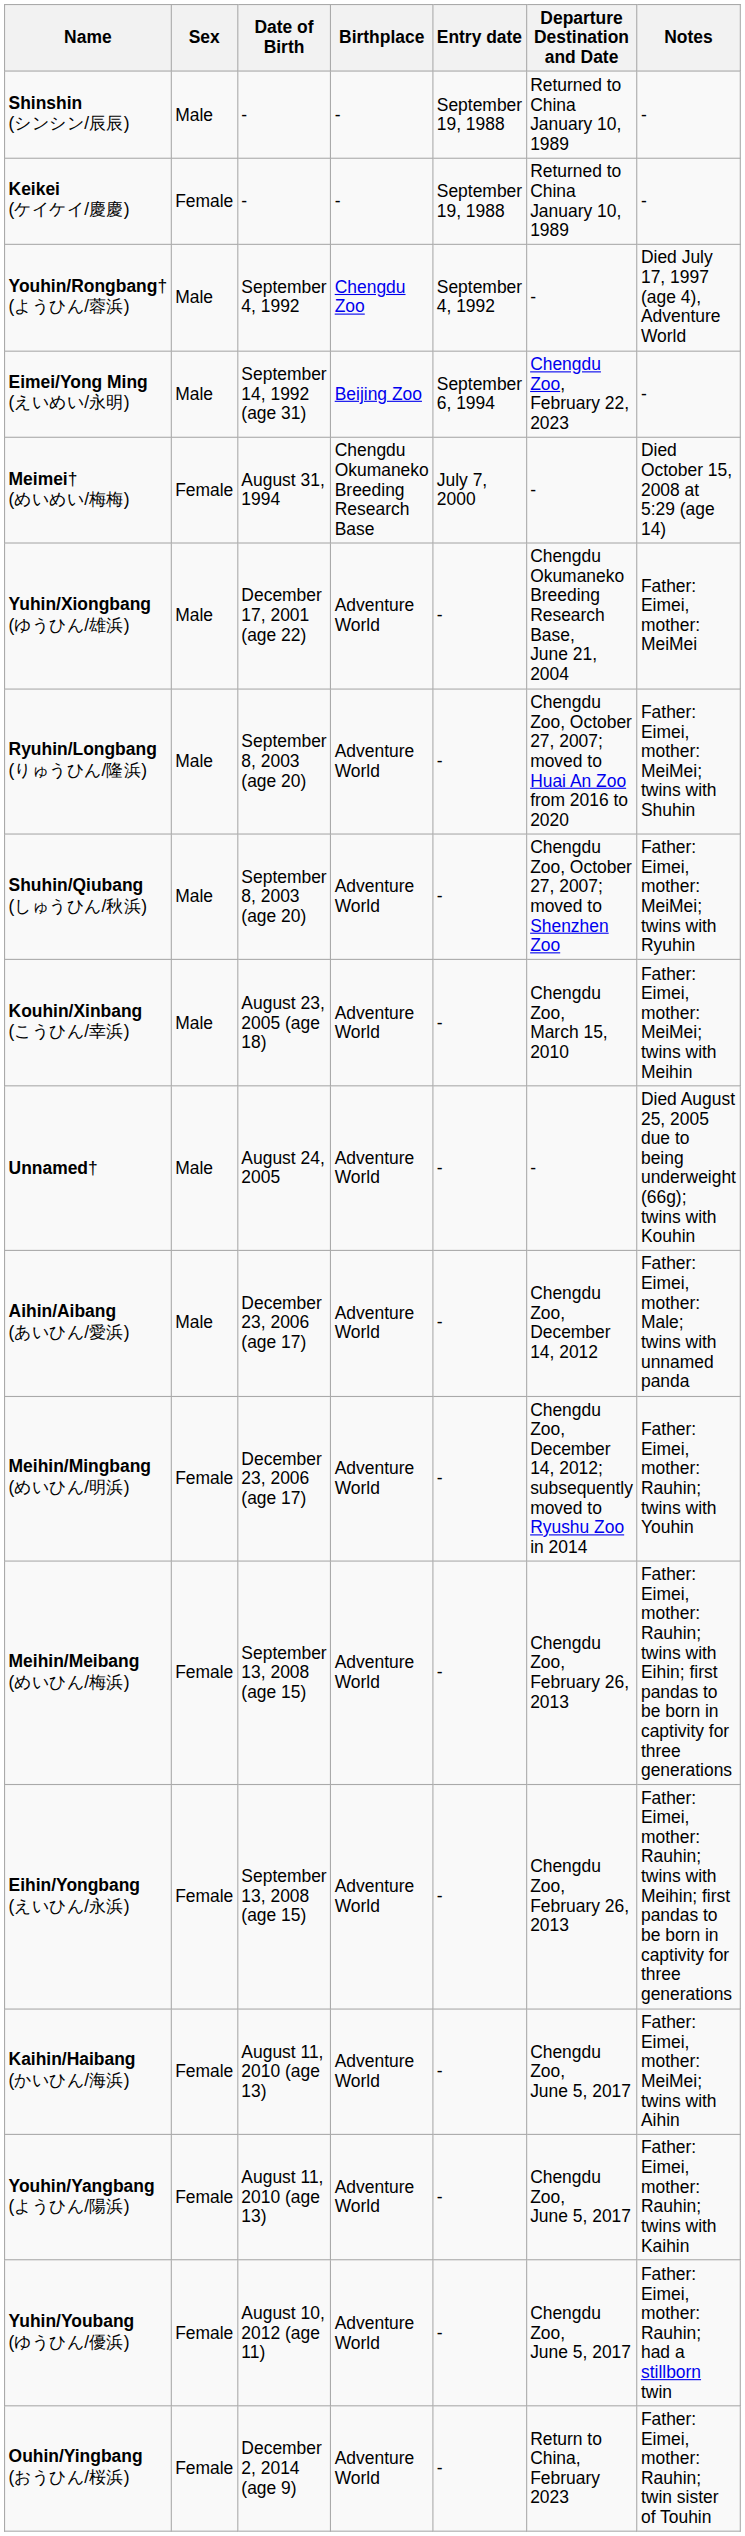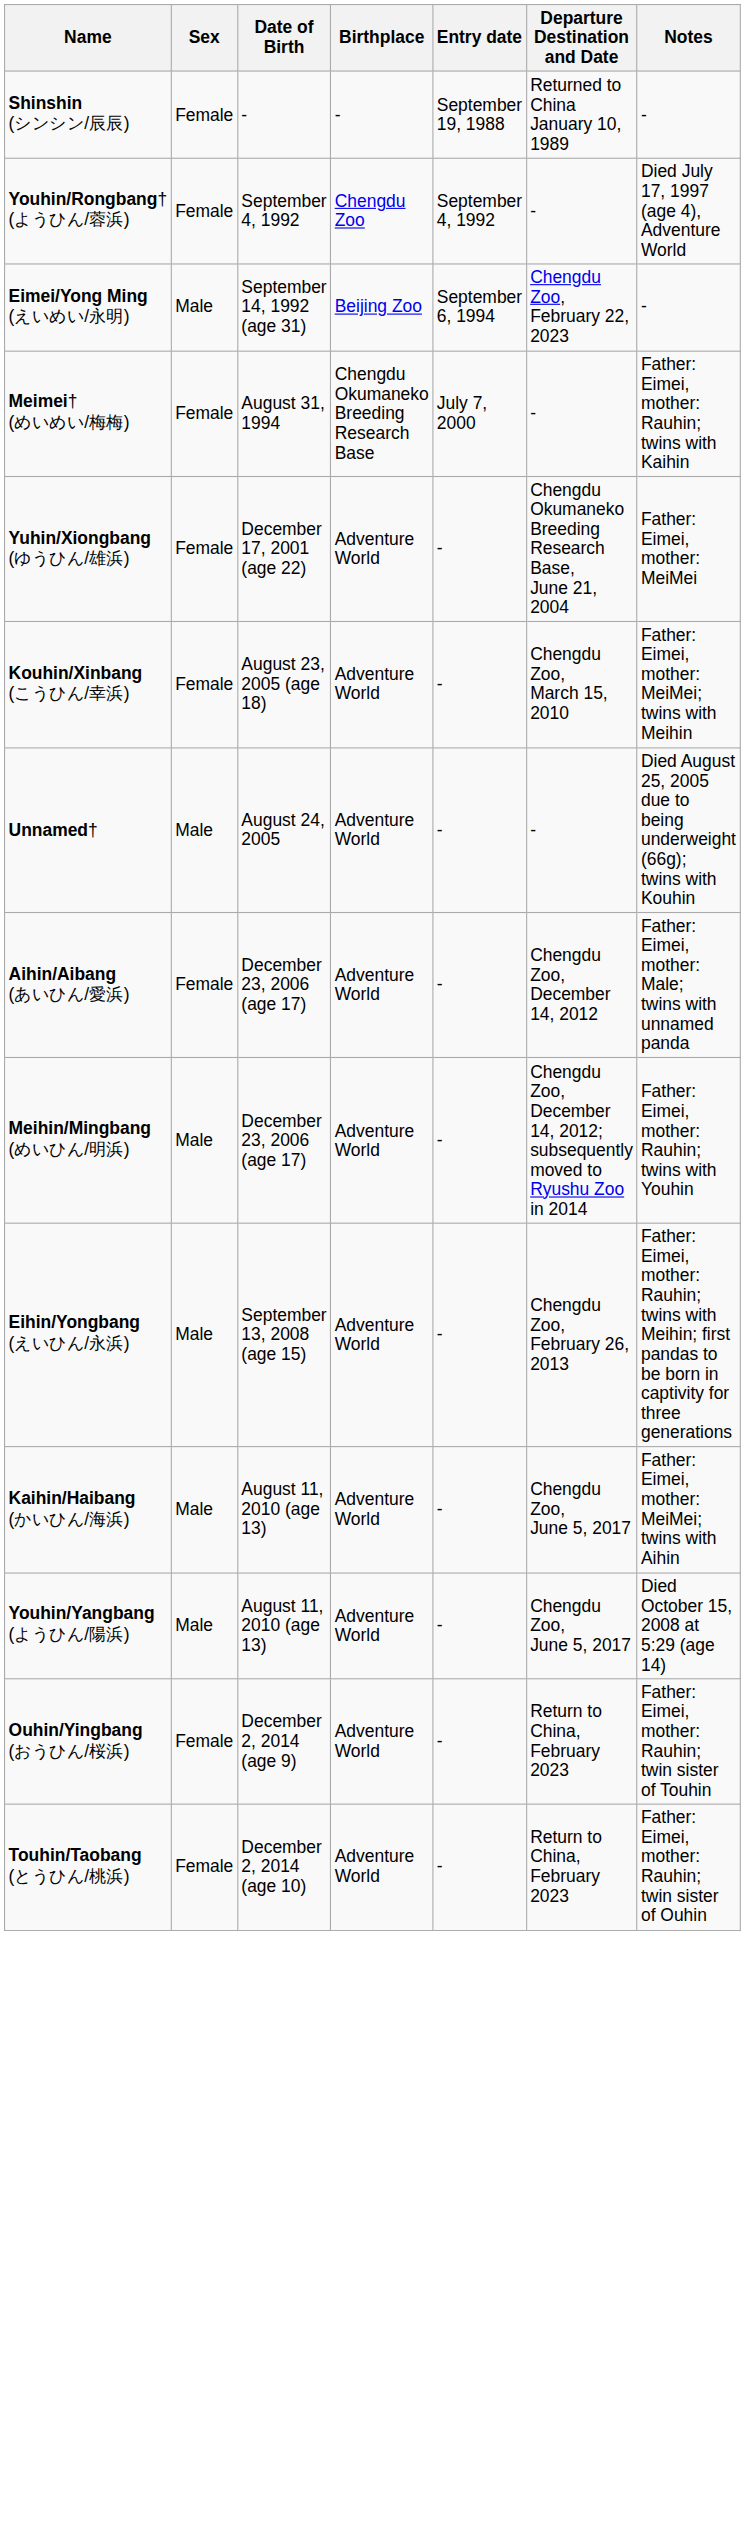(194, 114) Male -> (204, 114) Female
- row: (69, 200)
(194, 297) Male -> (204, 210) Female
(687, 490) Died October 15, 2008 at 5:29 (age 14) -> (679, 413) Father: Eimei, mother: Rauhin; twins with Kaihin
(194, 615) Male -> (204, 549) Female
- row: (83, 760)
- row: (78, 895)
(194, 1022) Male -> (204, 684) Female
(194, 1323) Male -> (204, 985) Female
(204, 1478) Female -> (194, 1140) Male
- row: (74, 1671)
(204, 1896) Female -> (194, 1334) Male
(204, 2071) Female -> (194, 1509) Male
(204, 2197) Female -> (194, 1625) Male
(679, 2197) Father: Eimei, mother: Rauhin; twins with Kaihin -> (687, 1625) Died October 15, 2008 at 5:29 (age 14)
- row: (71, 2331)
+ row: (75, 1866)
